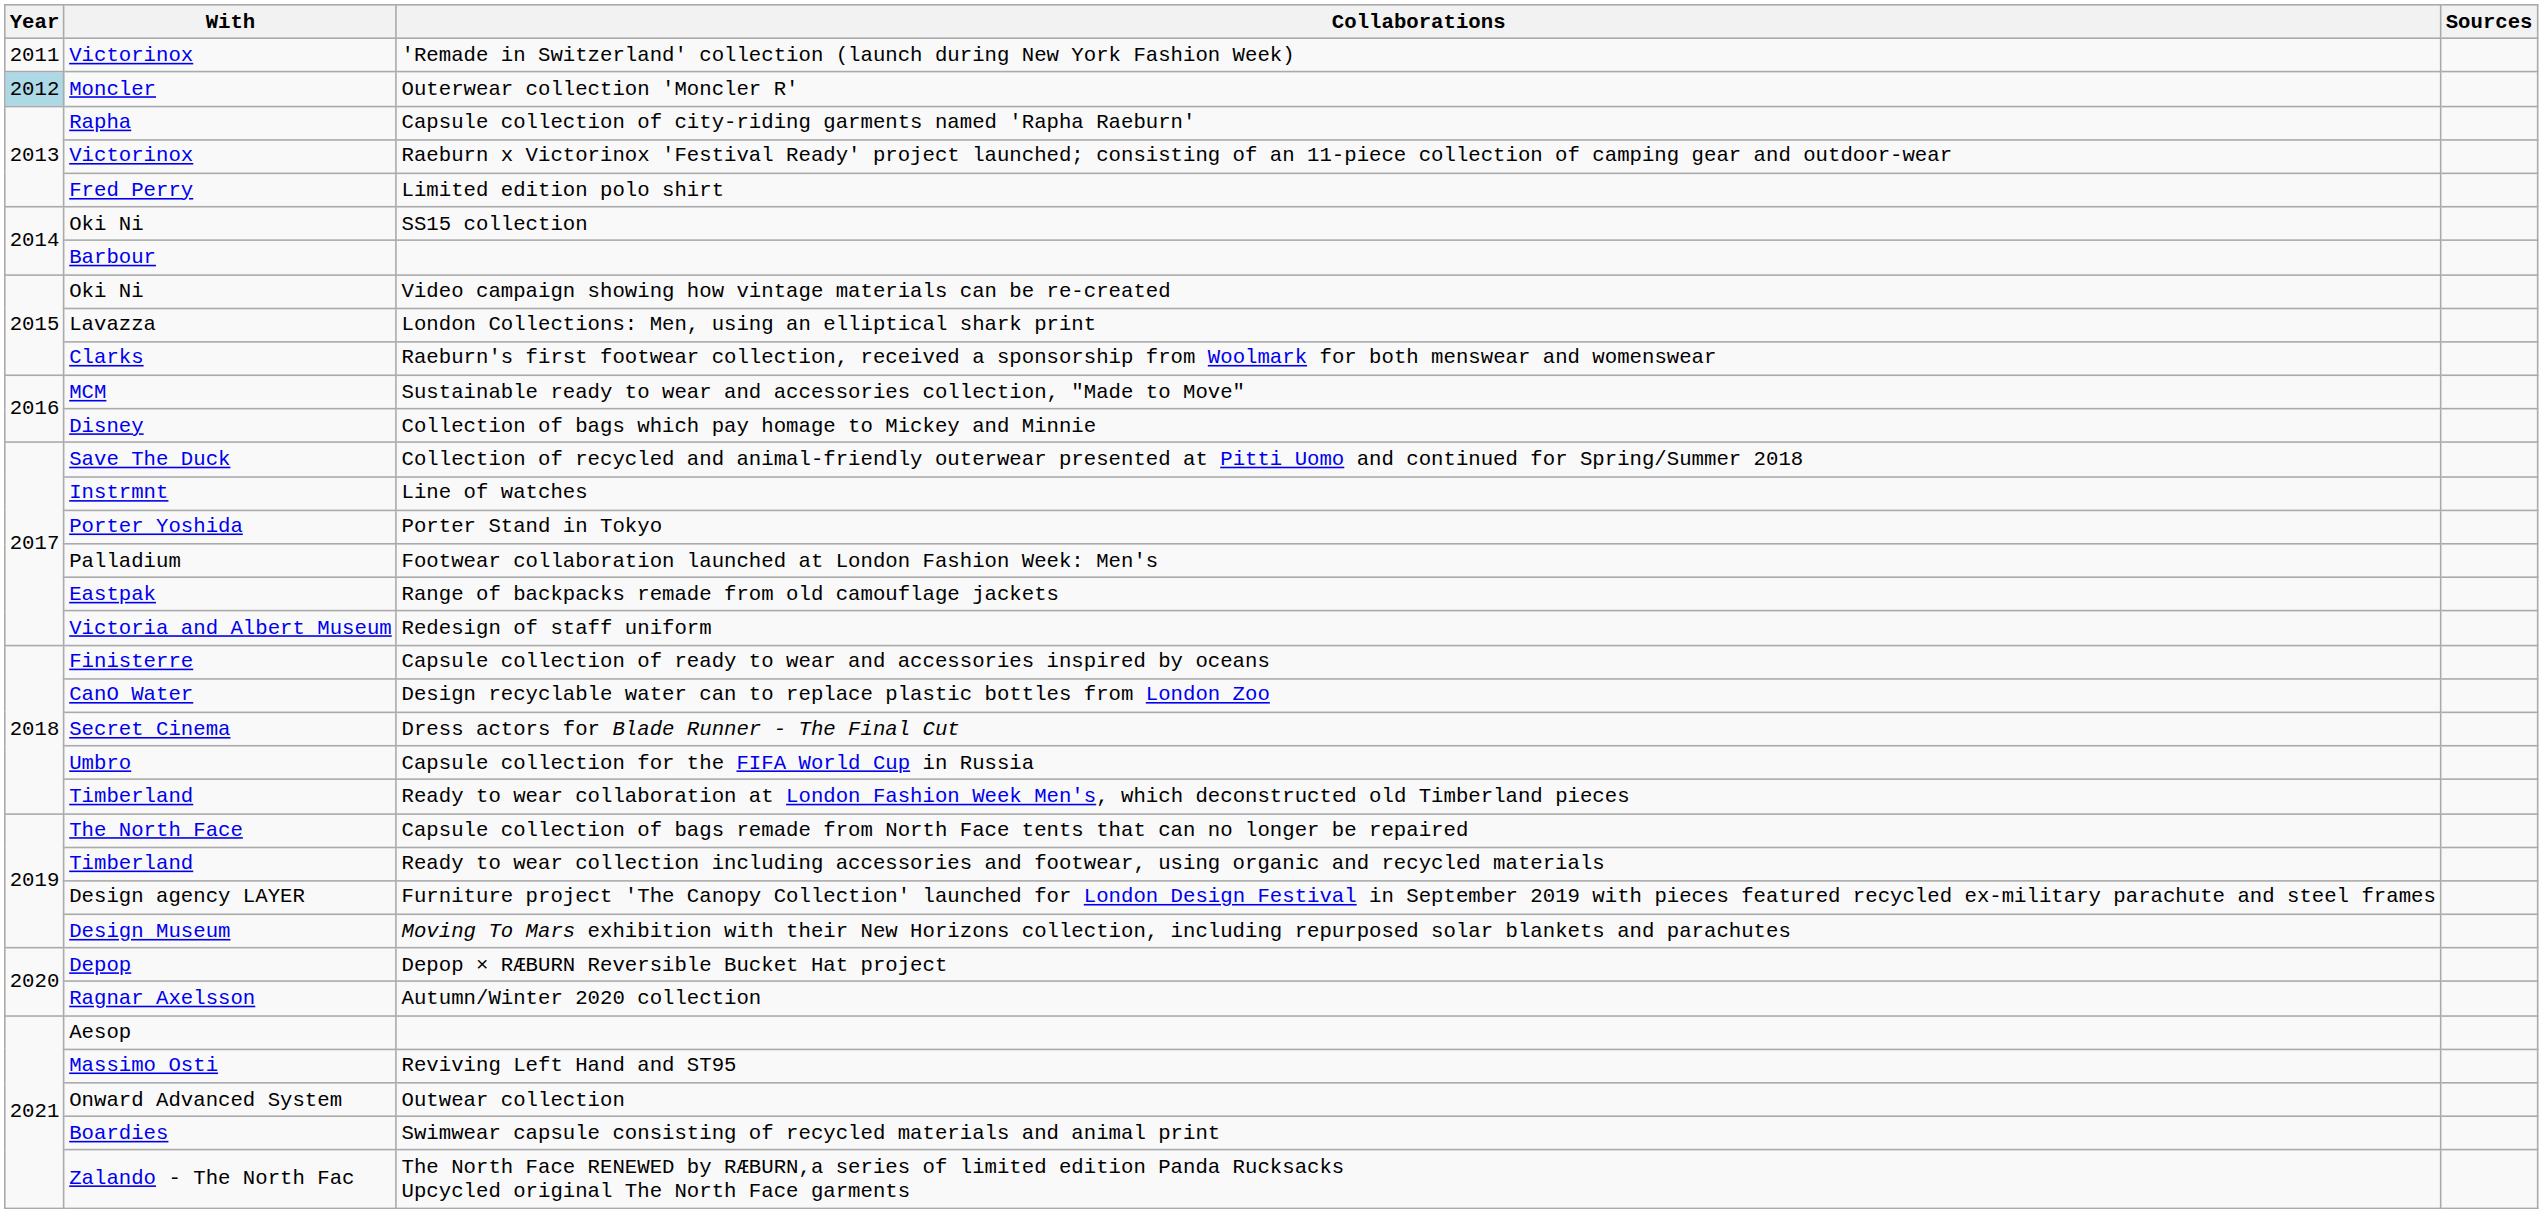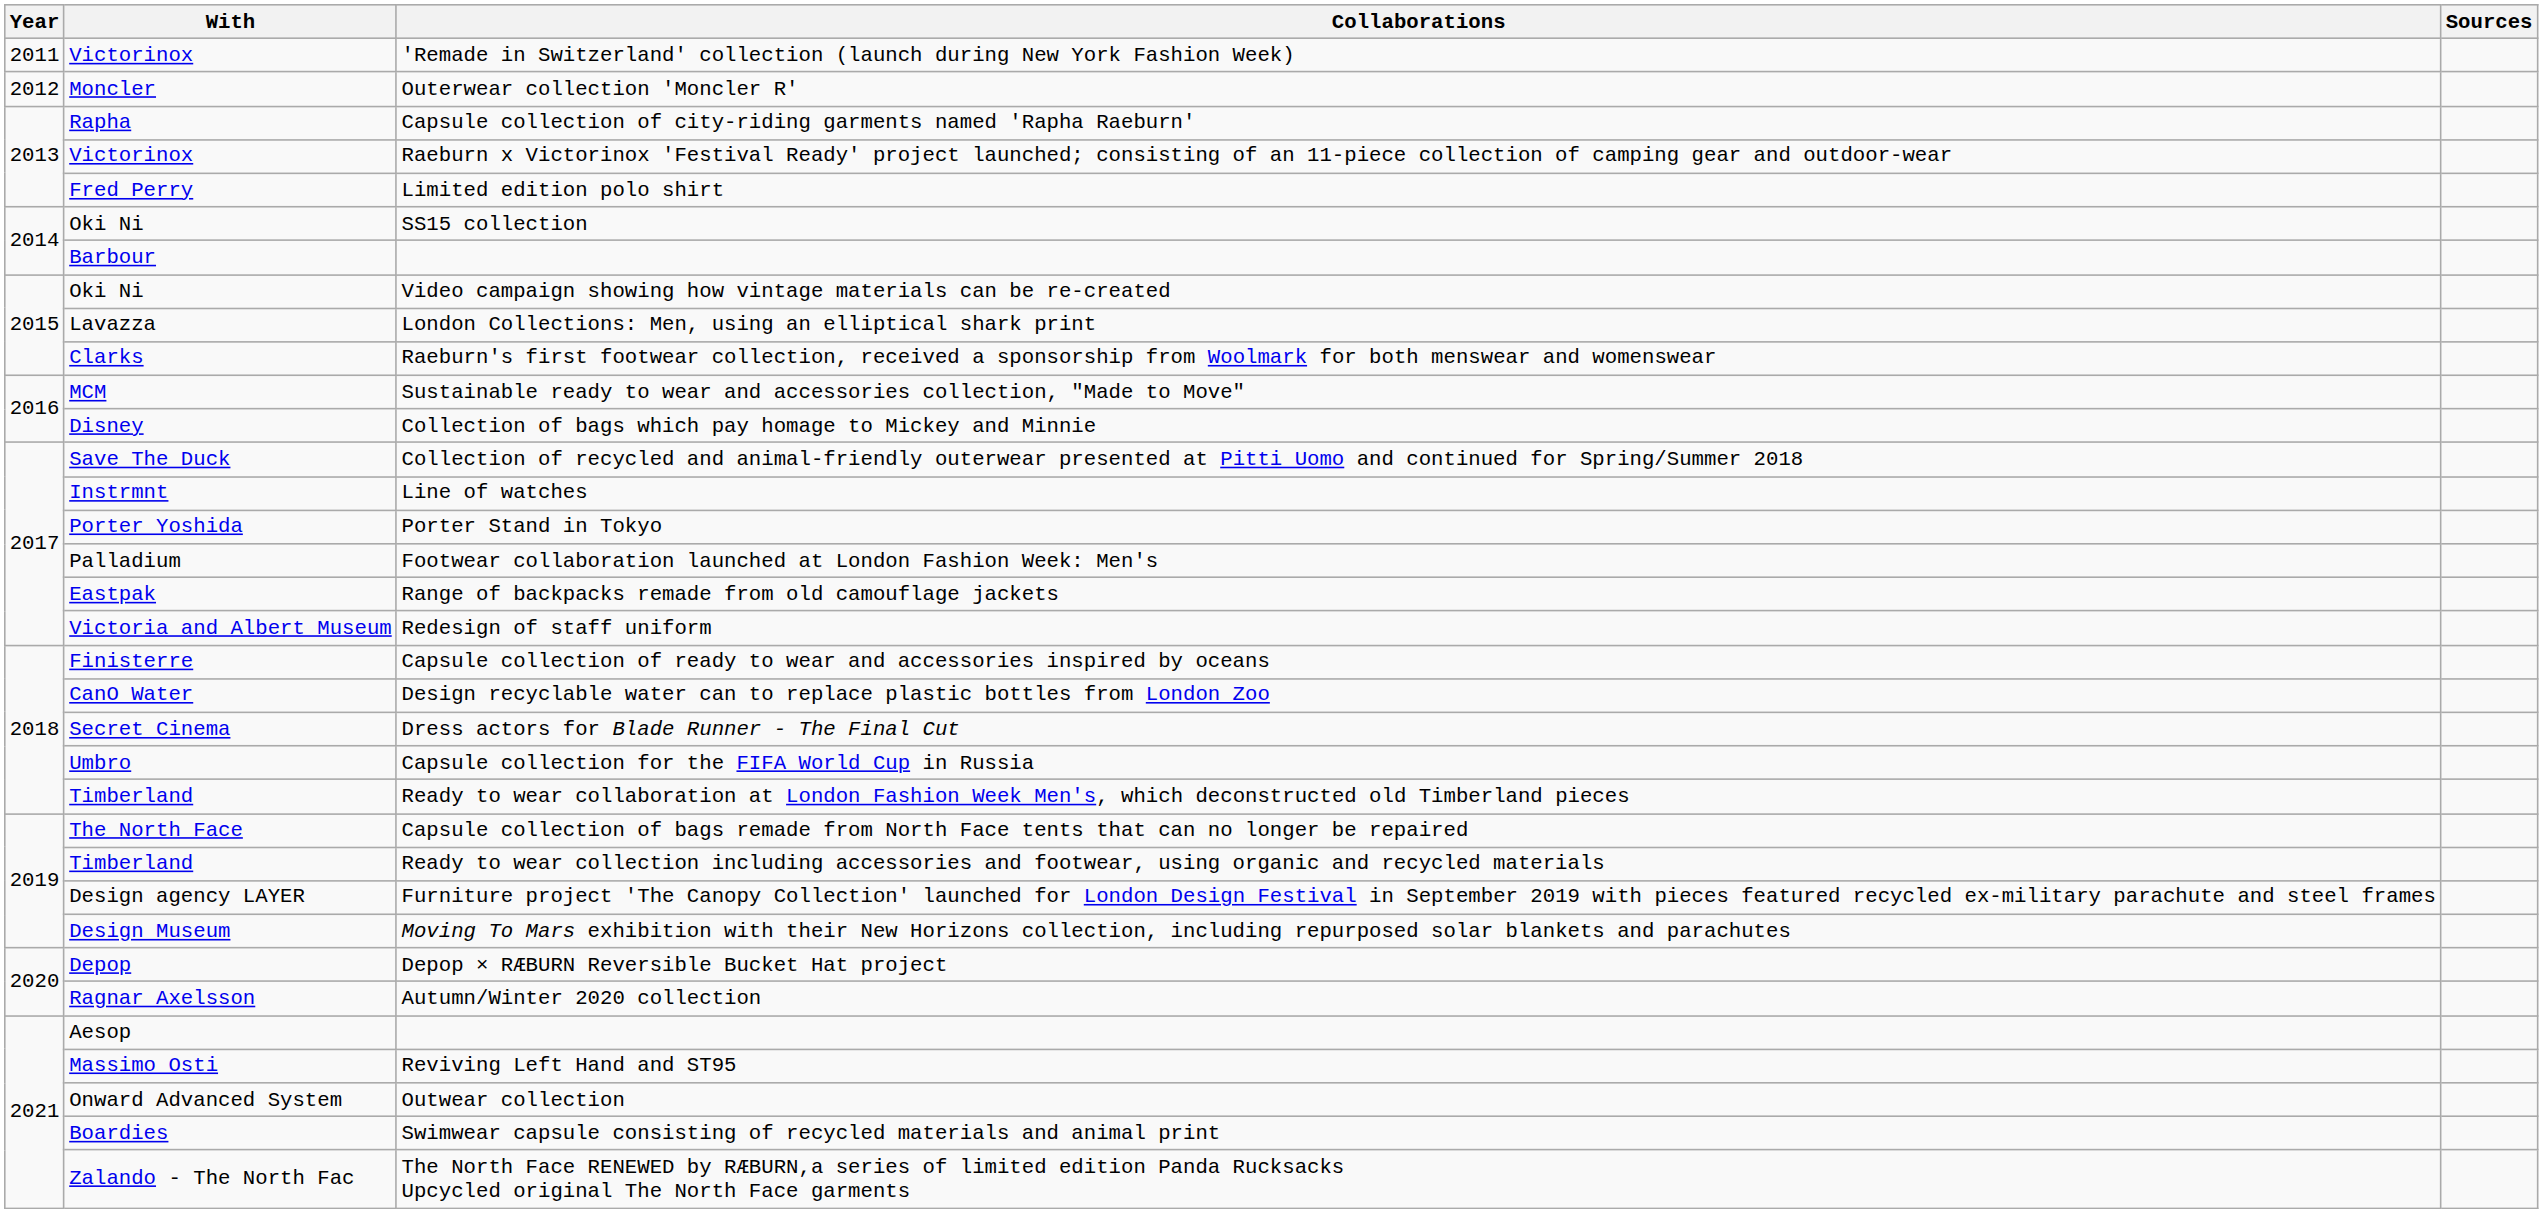(35, 89) lightblue background -> (35, 89) no background
